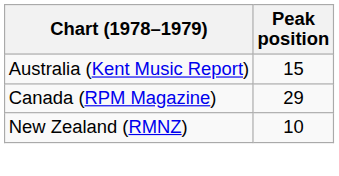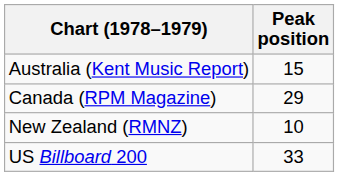+ row: (78, 156)
